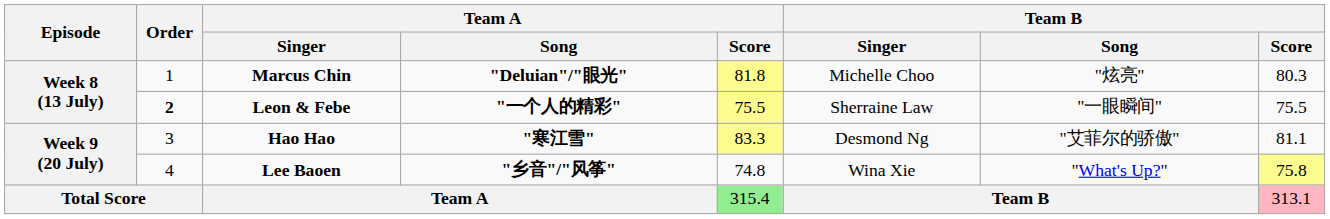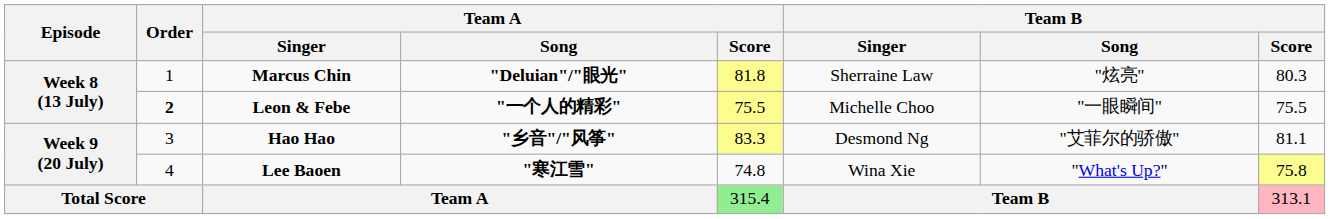(882, 75) Michelle Choo -> (882, 75) Sherraine Law
(882, 107) Sherraine Law -> (882, 107) Michelle Choo
(559, 137) "寒江雪" -> (559, 137) "乡音"/"风筝"
(559, 169) "乡音"/"风筝" -> (559, 169) "寒江雪"
